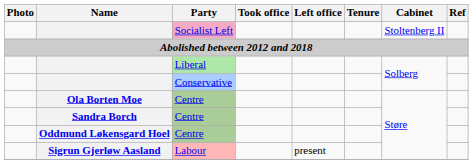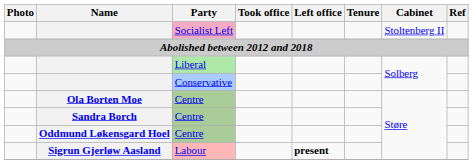(310, 151) normal -> (311, 151) bold
